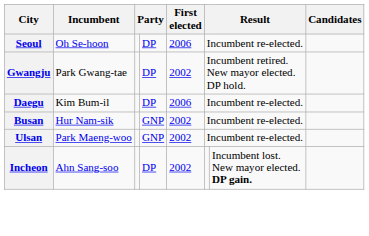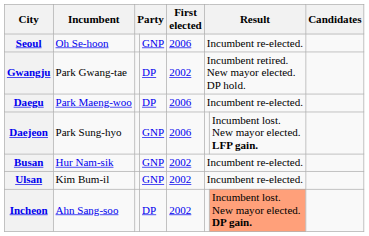(149, 43) DP -> (153, 43) GNP
(82, 103) Kim Bum-il -> (94, 103) Park Maeng-woo
+ row: (29, 132)
(94, 138) Park Maeng-woo -> (82, 180) Kim Bum-il
(256, 167) no background -> (256, 210) lightsalmon background
